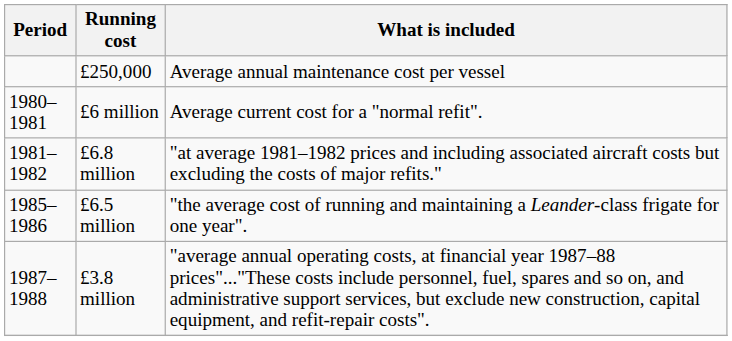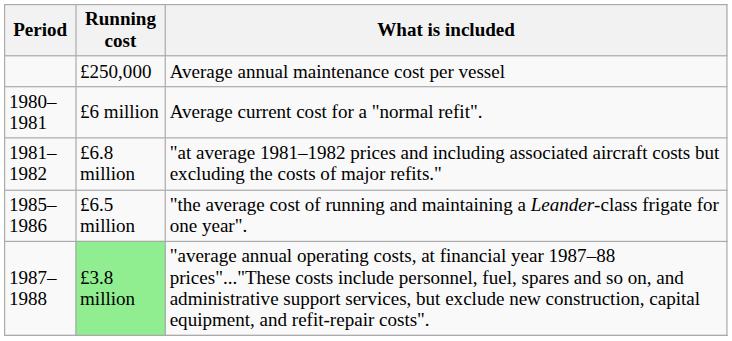(108, 288) no background -> (108, 288) lightgreen background
